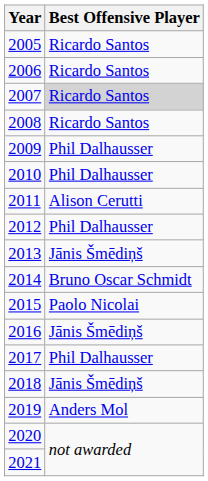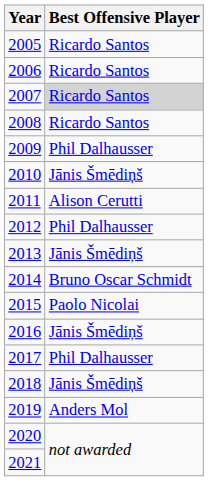(101, 174) Phil Dalhausser -> (96, 174) Jānis Šmēdiņš
